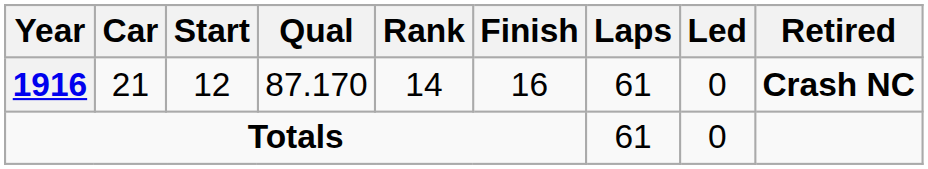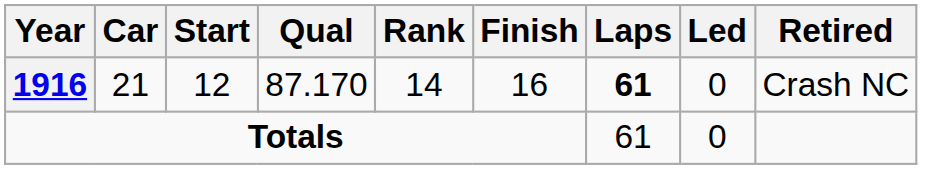(633, 84) normal -> (633, 84) bold
(839, 84) bold -> (836, 84) normal
